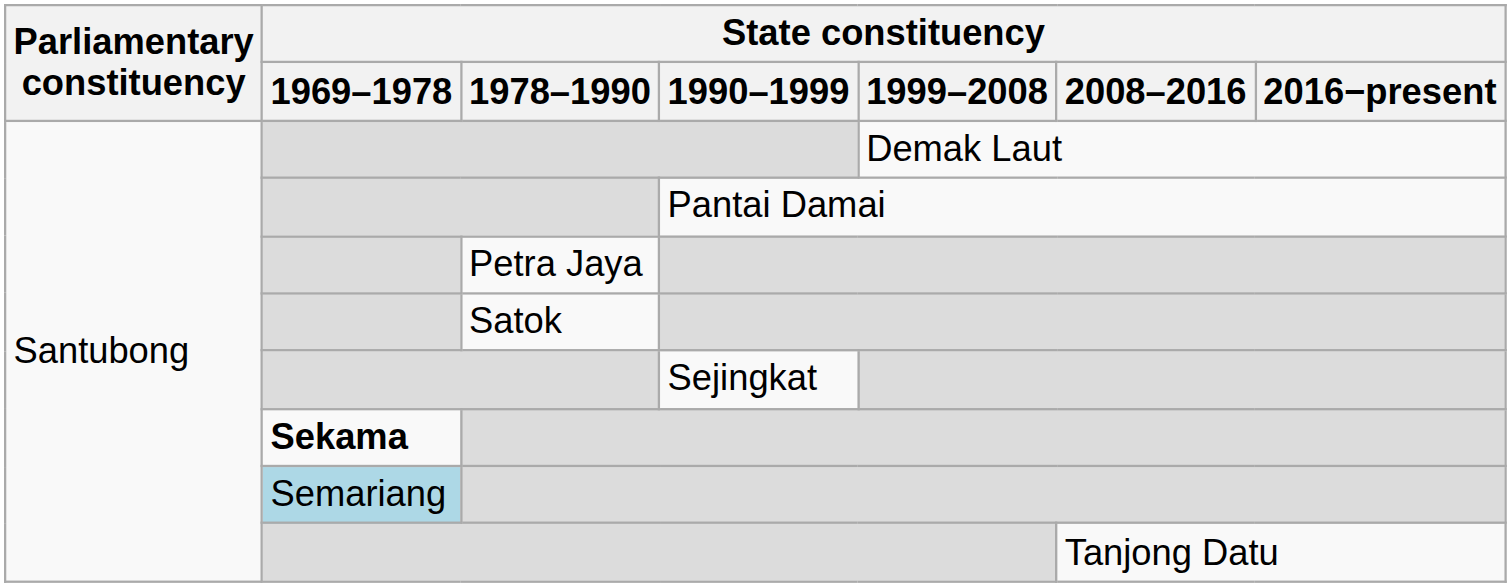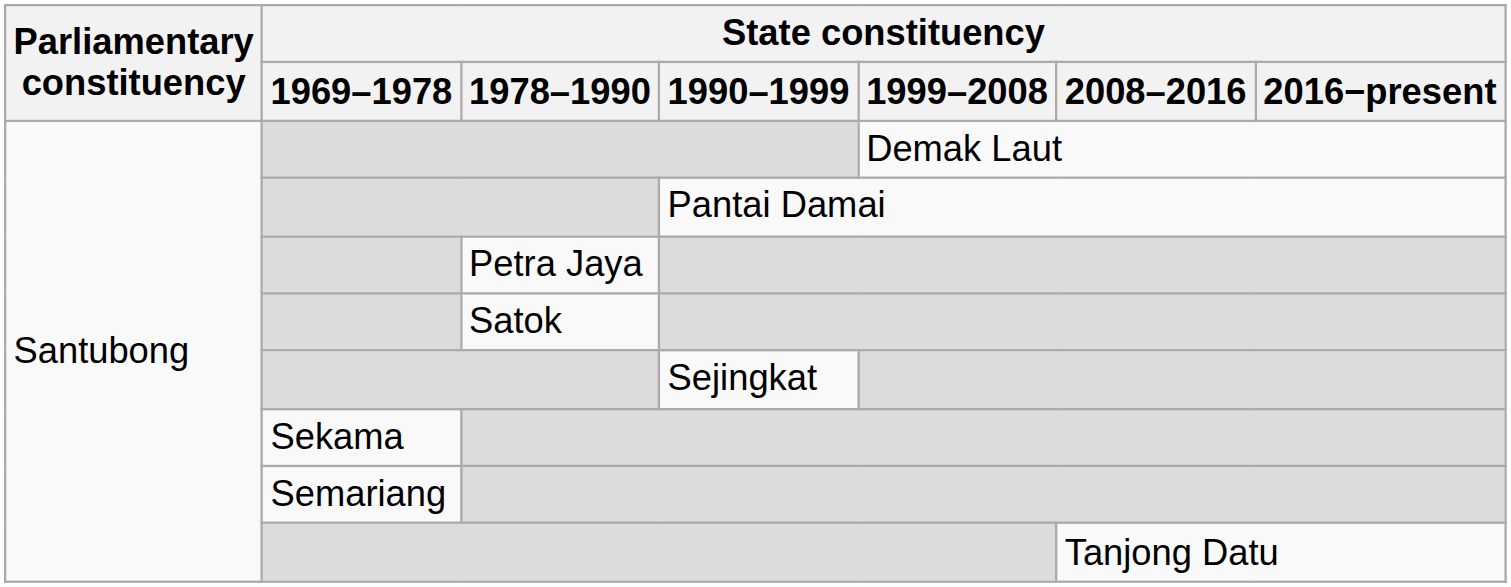(339, 436) bold -> (337, 436) normal
(358, 494) lightblue background -> (358, 494) no background
